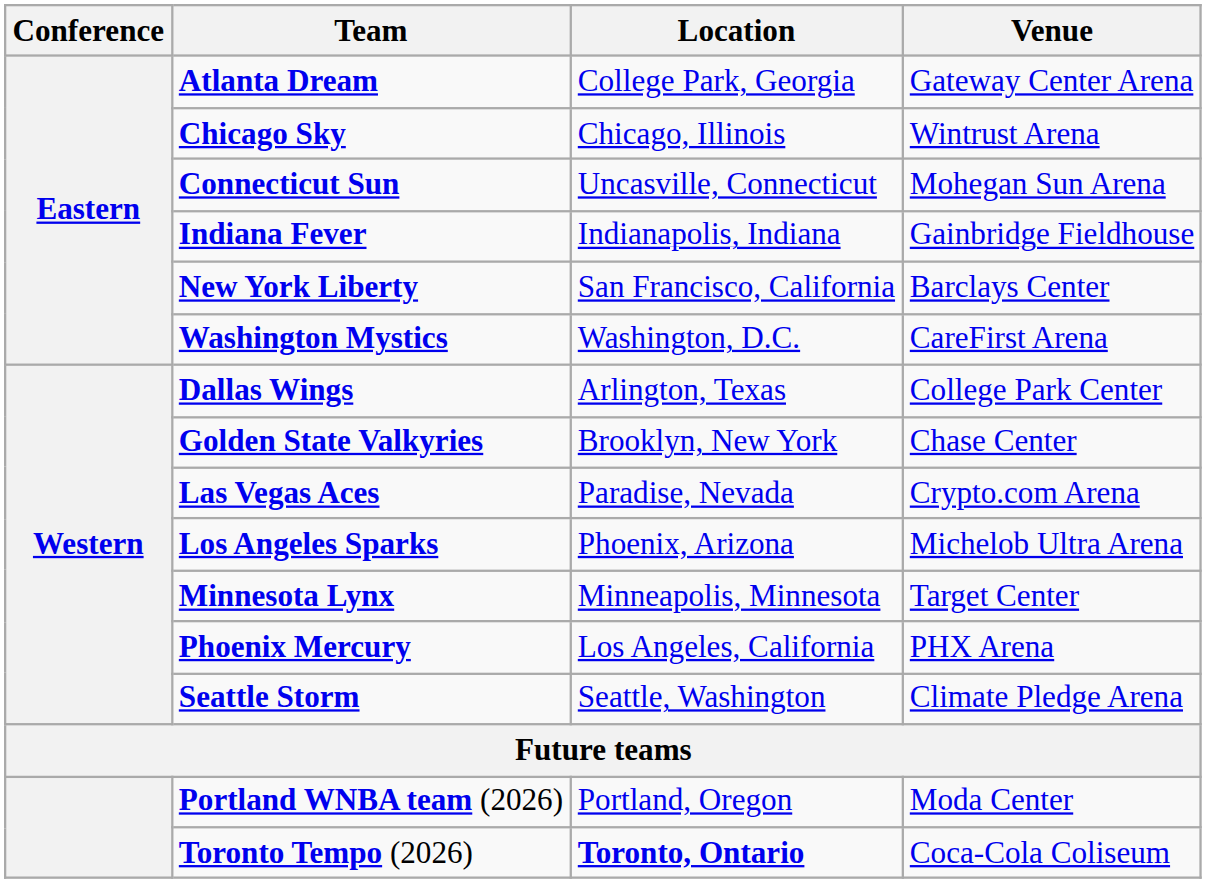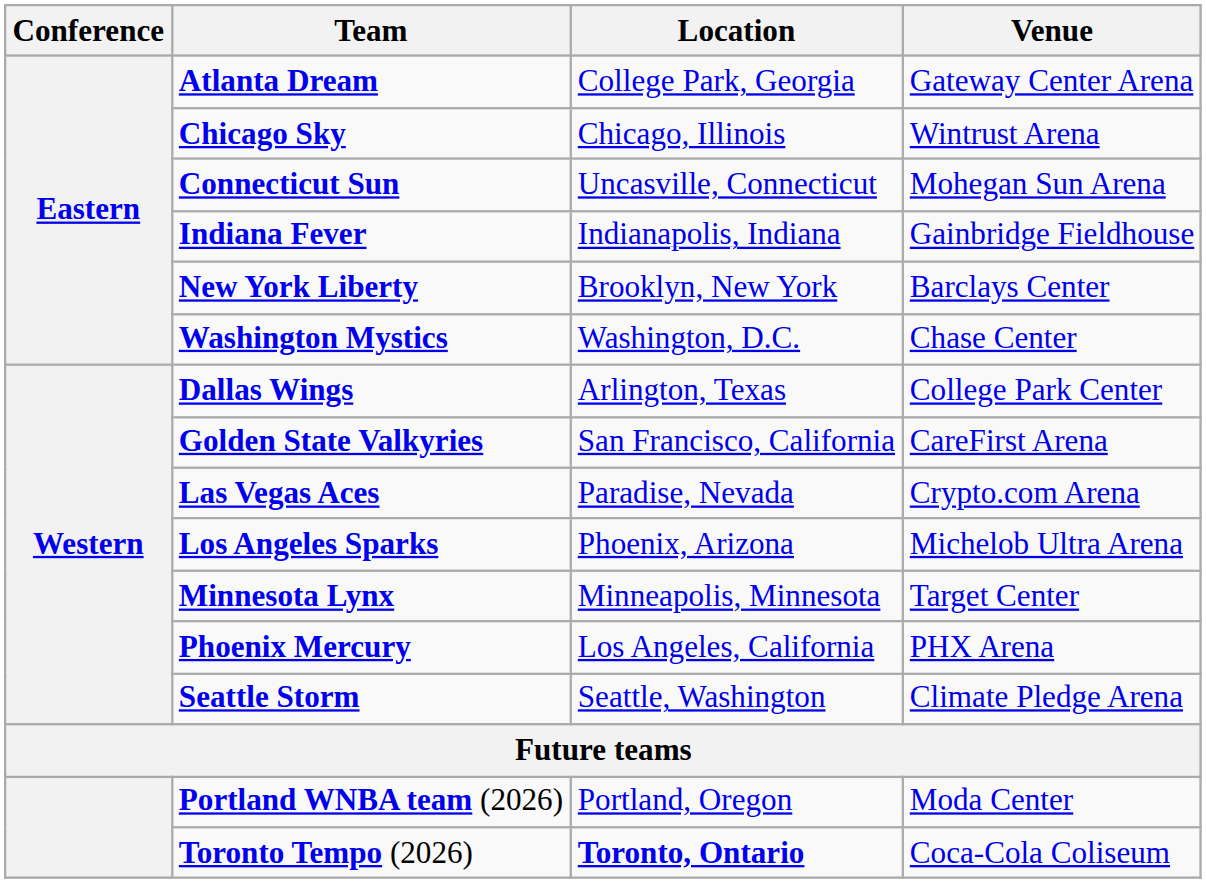(736, 286) San Francisco, California -> (708, 286) Brooklyn, New York
(1009, 338) CareFirst Arena -> (993, 338) Chase Center
(708, 440) Brooklyn, New York -> (736, 440) San Francisco, California
(993, 440) Chase Center -> (1009, 440) CareFirst Arena
